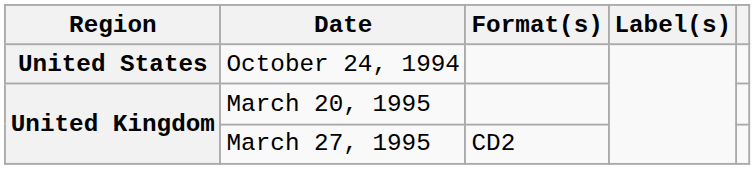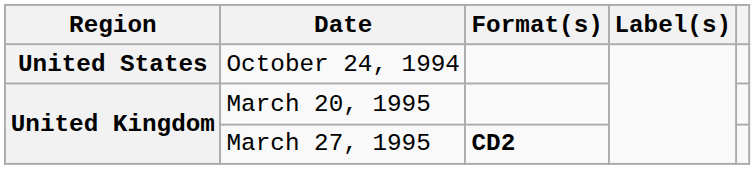(493, 144) normal -> (493, 144) bold
